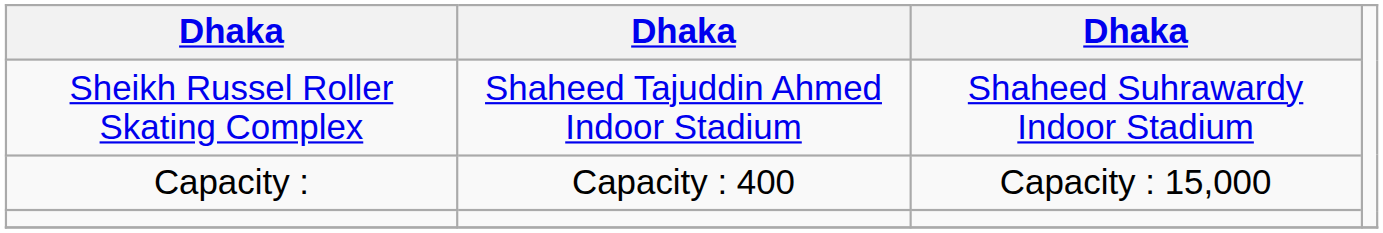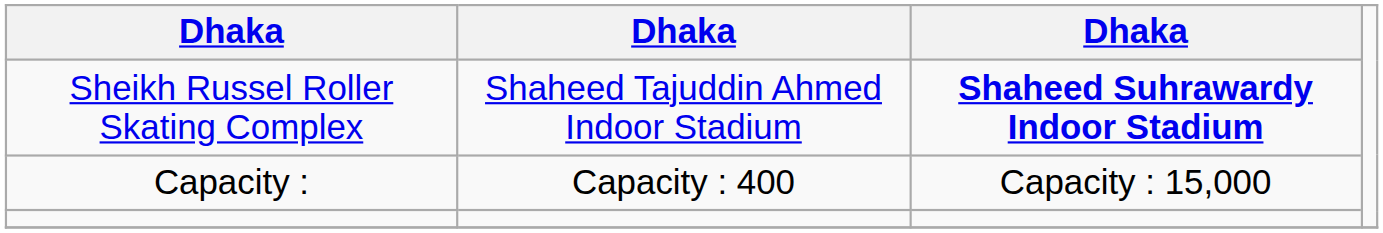(1136, 107) normal -> (1136, 107) bold
